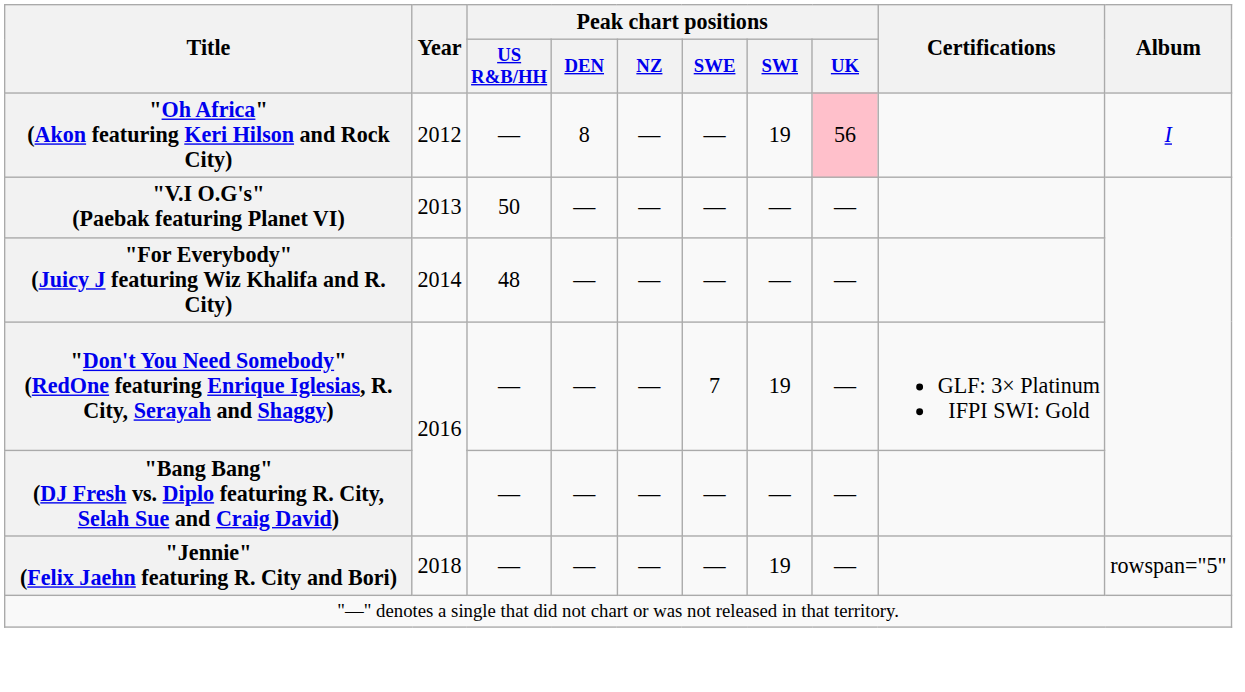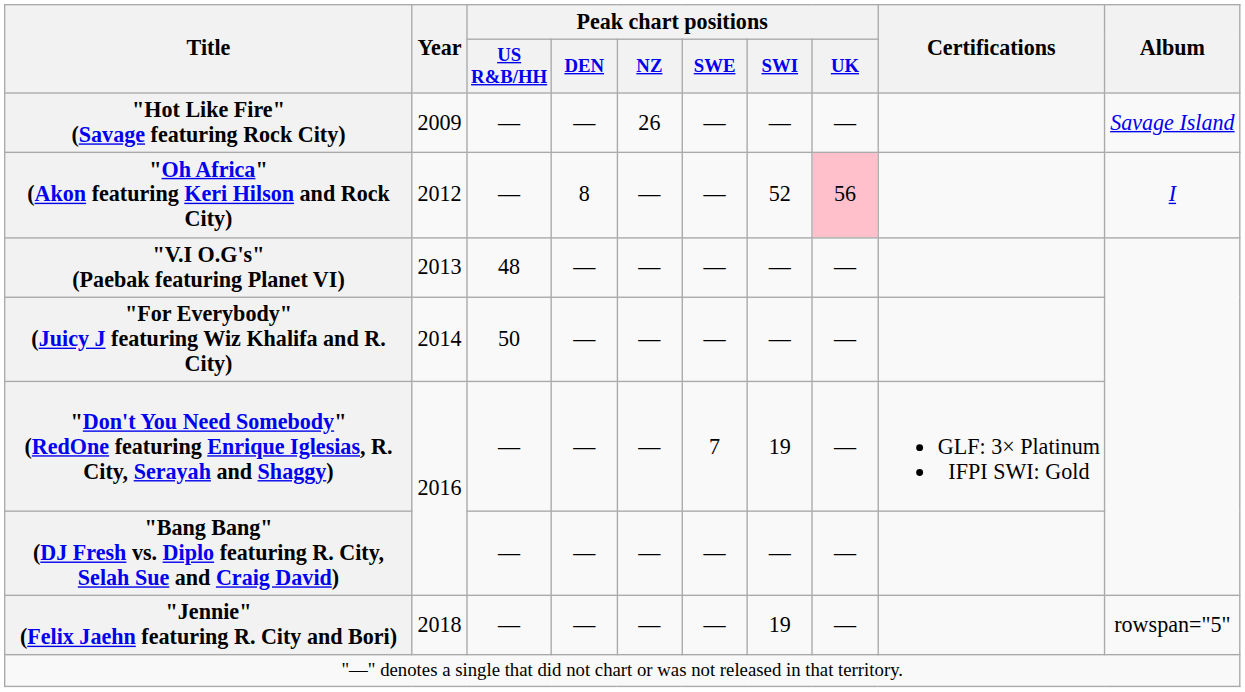+ row: (208, 122)
(780, 134) 19 -> (780, 194) 52
(509, 207) 50 -> (509, 267) 48
(509, 279) 48 -> (509, 339) 50
